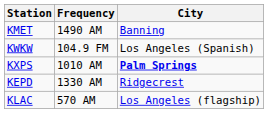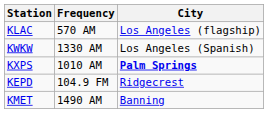rows swapped: (20, 100) <-> (20, 30)
(83, 48) 104.9 FM -> (79, 48) 1330 AM
(79, 83) 1330 AM -> (83, 83) 104.9 FM
